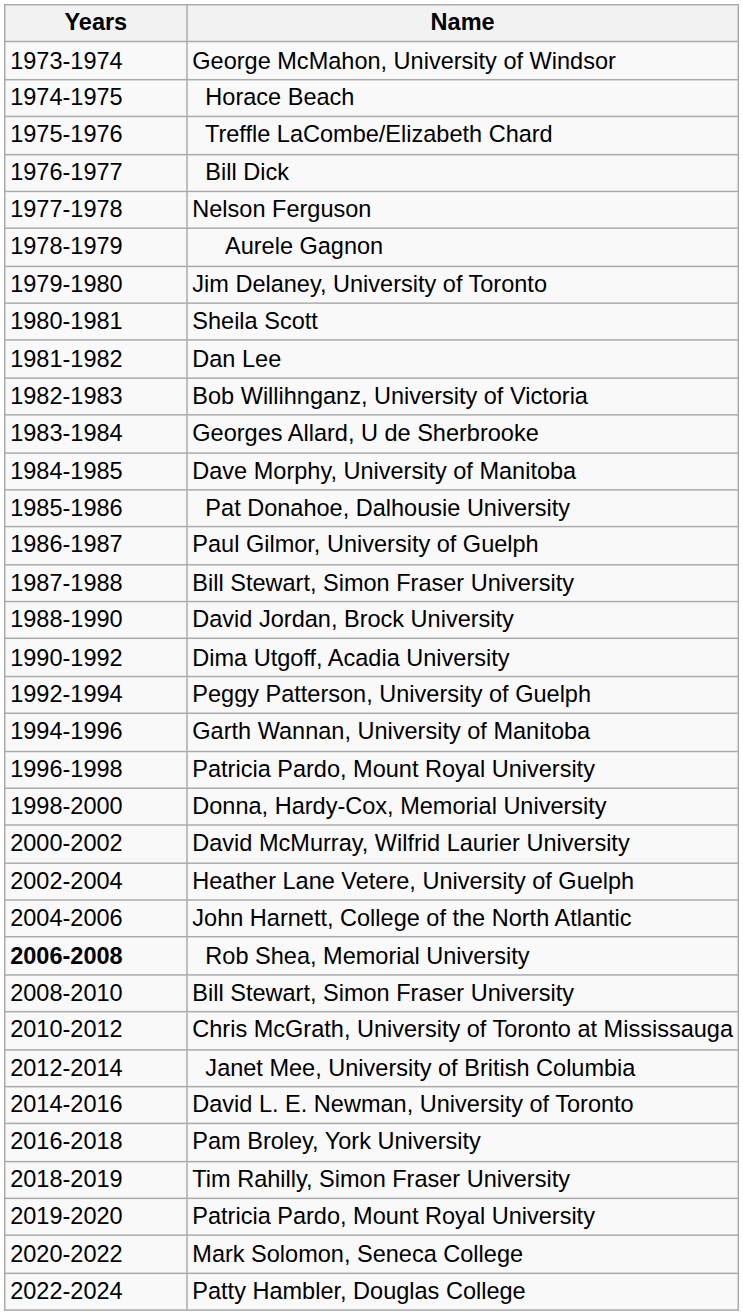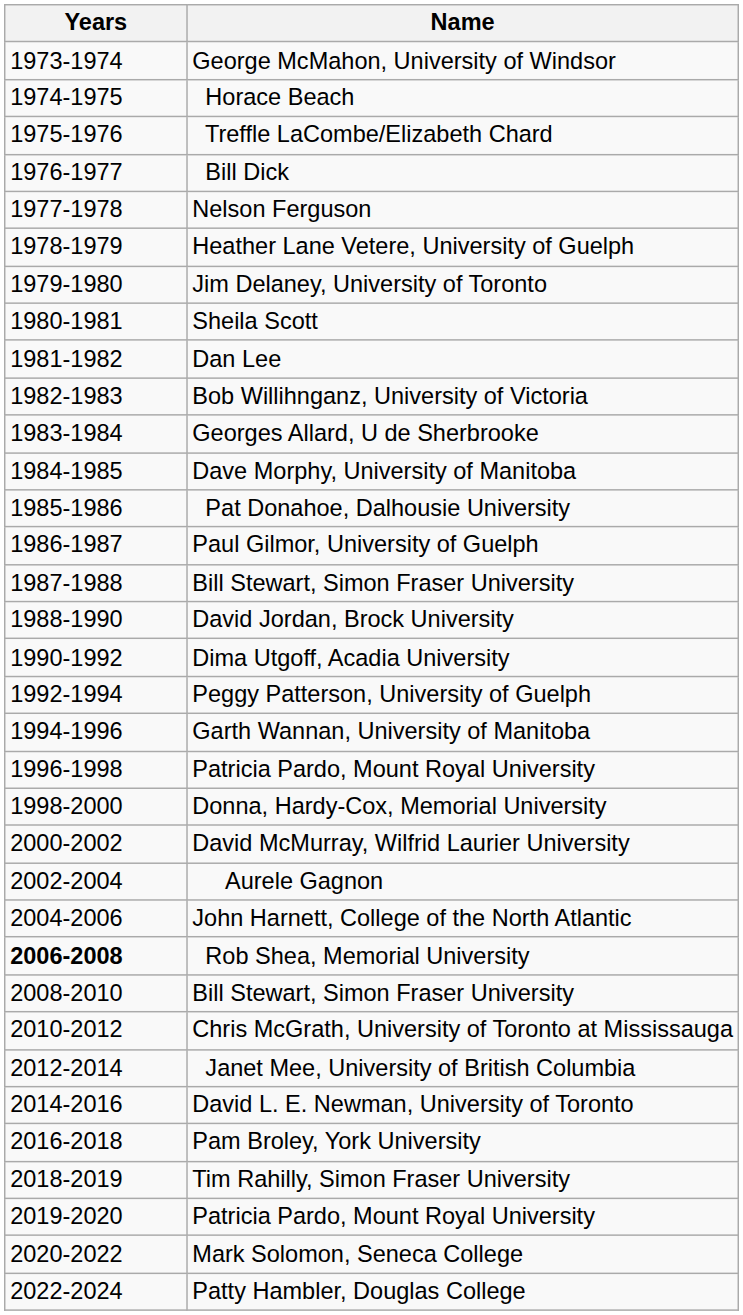(288, 246) Aurele Gagnon -> (413, 246) Heather Lane Vetere, University of Guelph
(413, 881) Heather Lane Vetere, University of Guelph -> (288, 881) Aurele Gagnon
